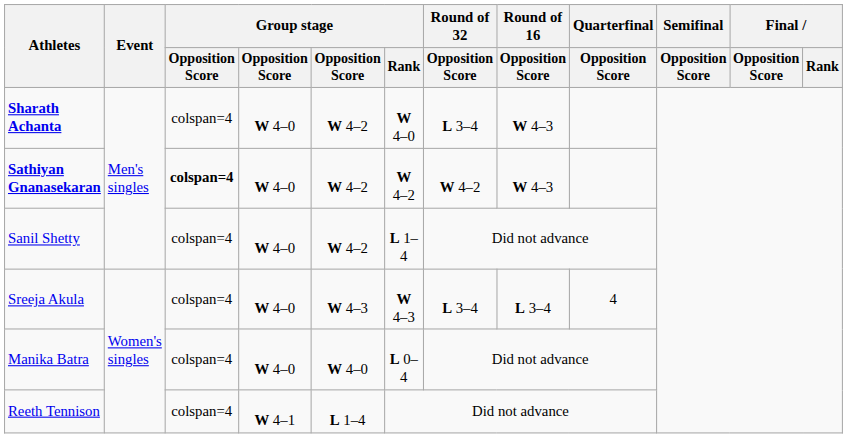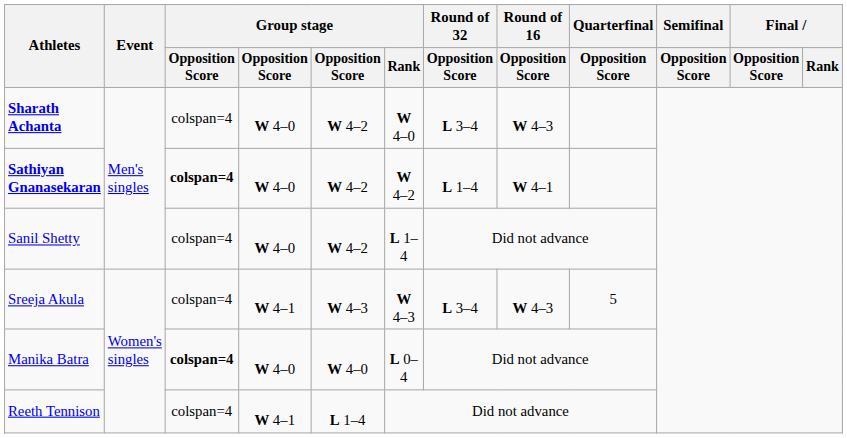(460, 187) W 4–2 -> (460, 187) L 1–4
(533, 187) W 4–3 -> (533, 187) W 4–1
(275, 308) W 4–0 -> (275, 308) W 4–1
(533, 308) L 3–4 -> (533, 308) W 4–3
(613, 299) 4 -> (613, 299) 5
(202, 359) normal -> (202, 359) bold
